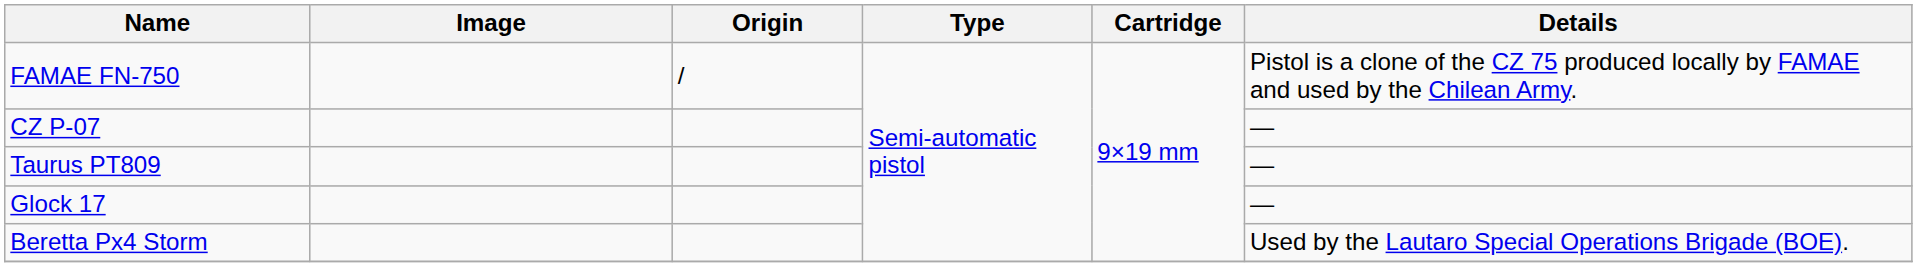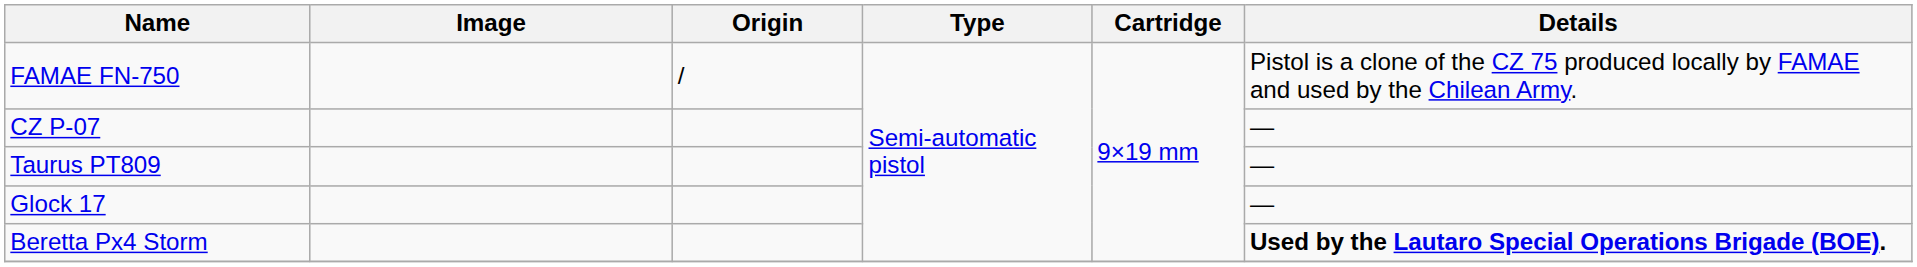(1549, 242) normal -> (1568, 242) bold
